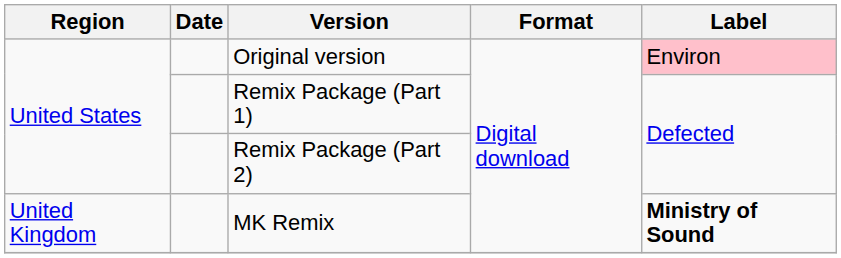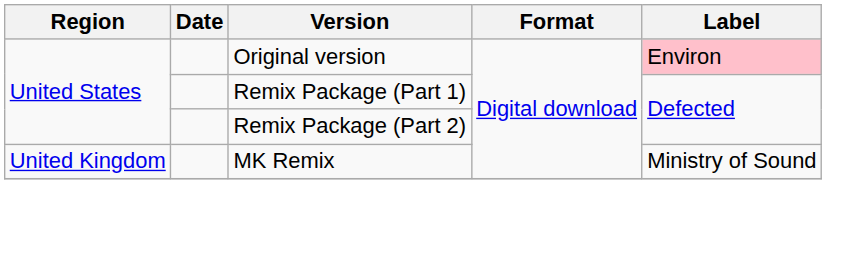(702, 222) bold -> (732, 160) normal
